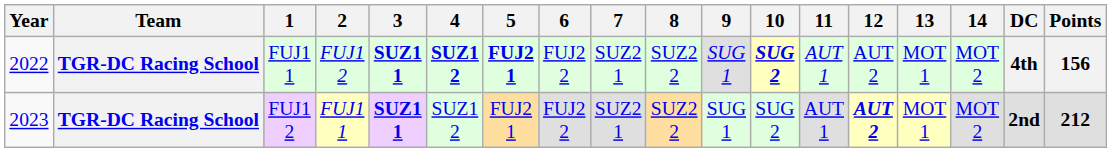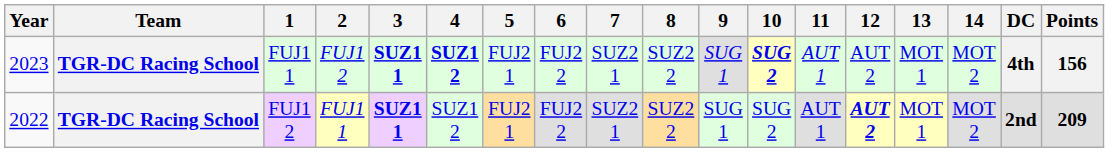(29, 64) 2022 -> (29, 64) 2023
(511, 64) bold -> (509, 64) normal
(29, 119) 2023 -> (29, 119) 2022
(1075, 119) 212 -> (1072, 119) 209
